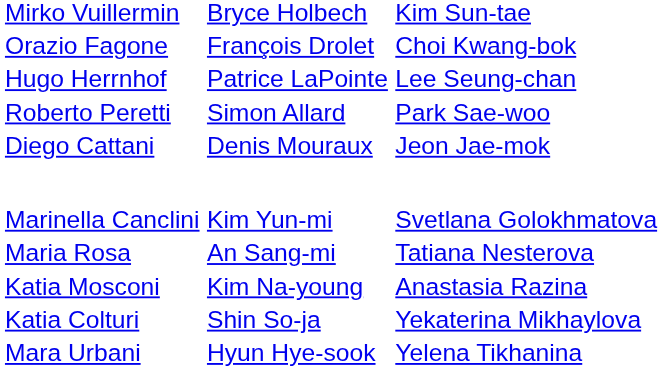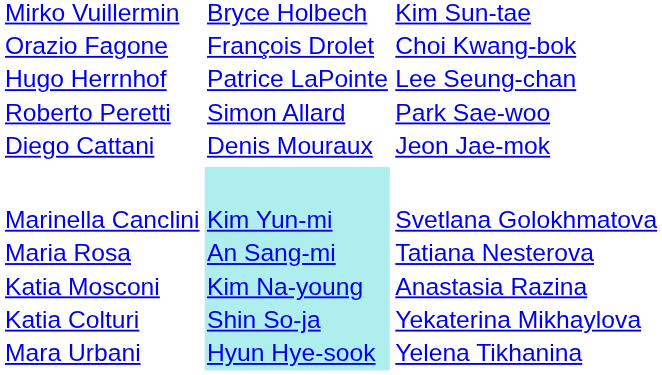(291, 286) no background -> (291, 286) paleturquoise background
